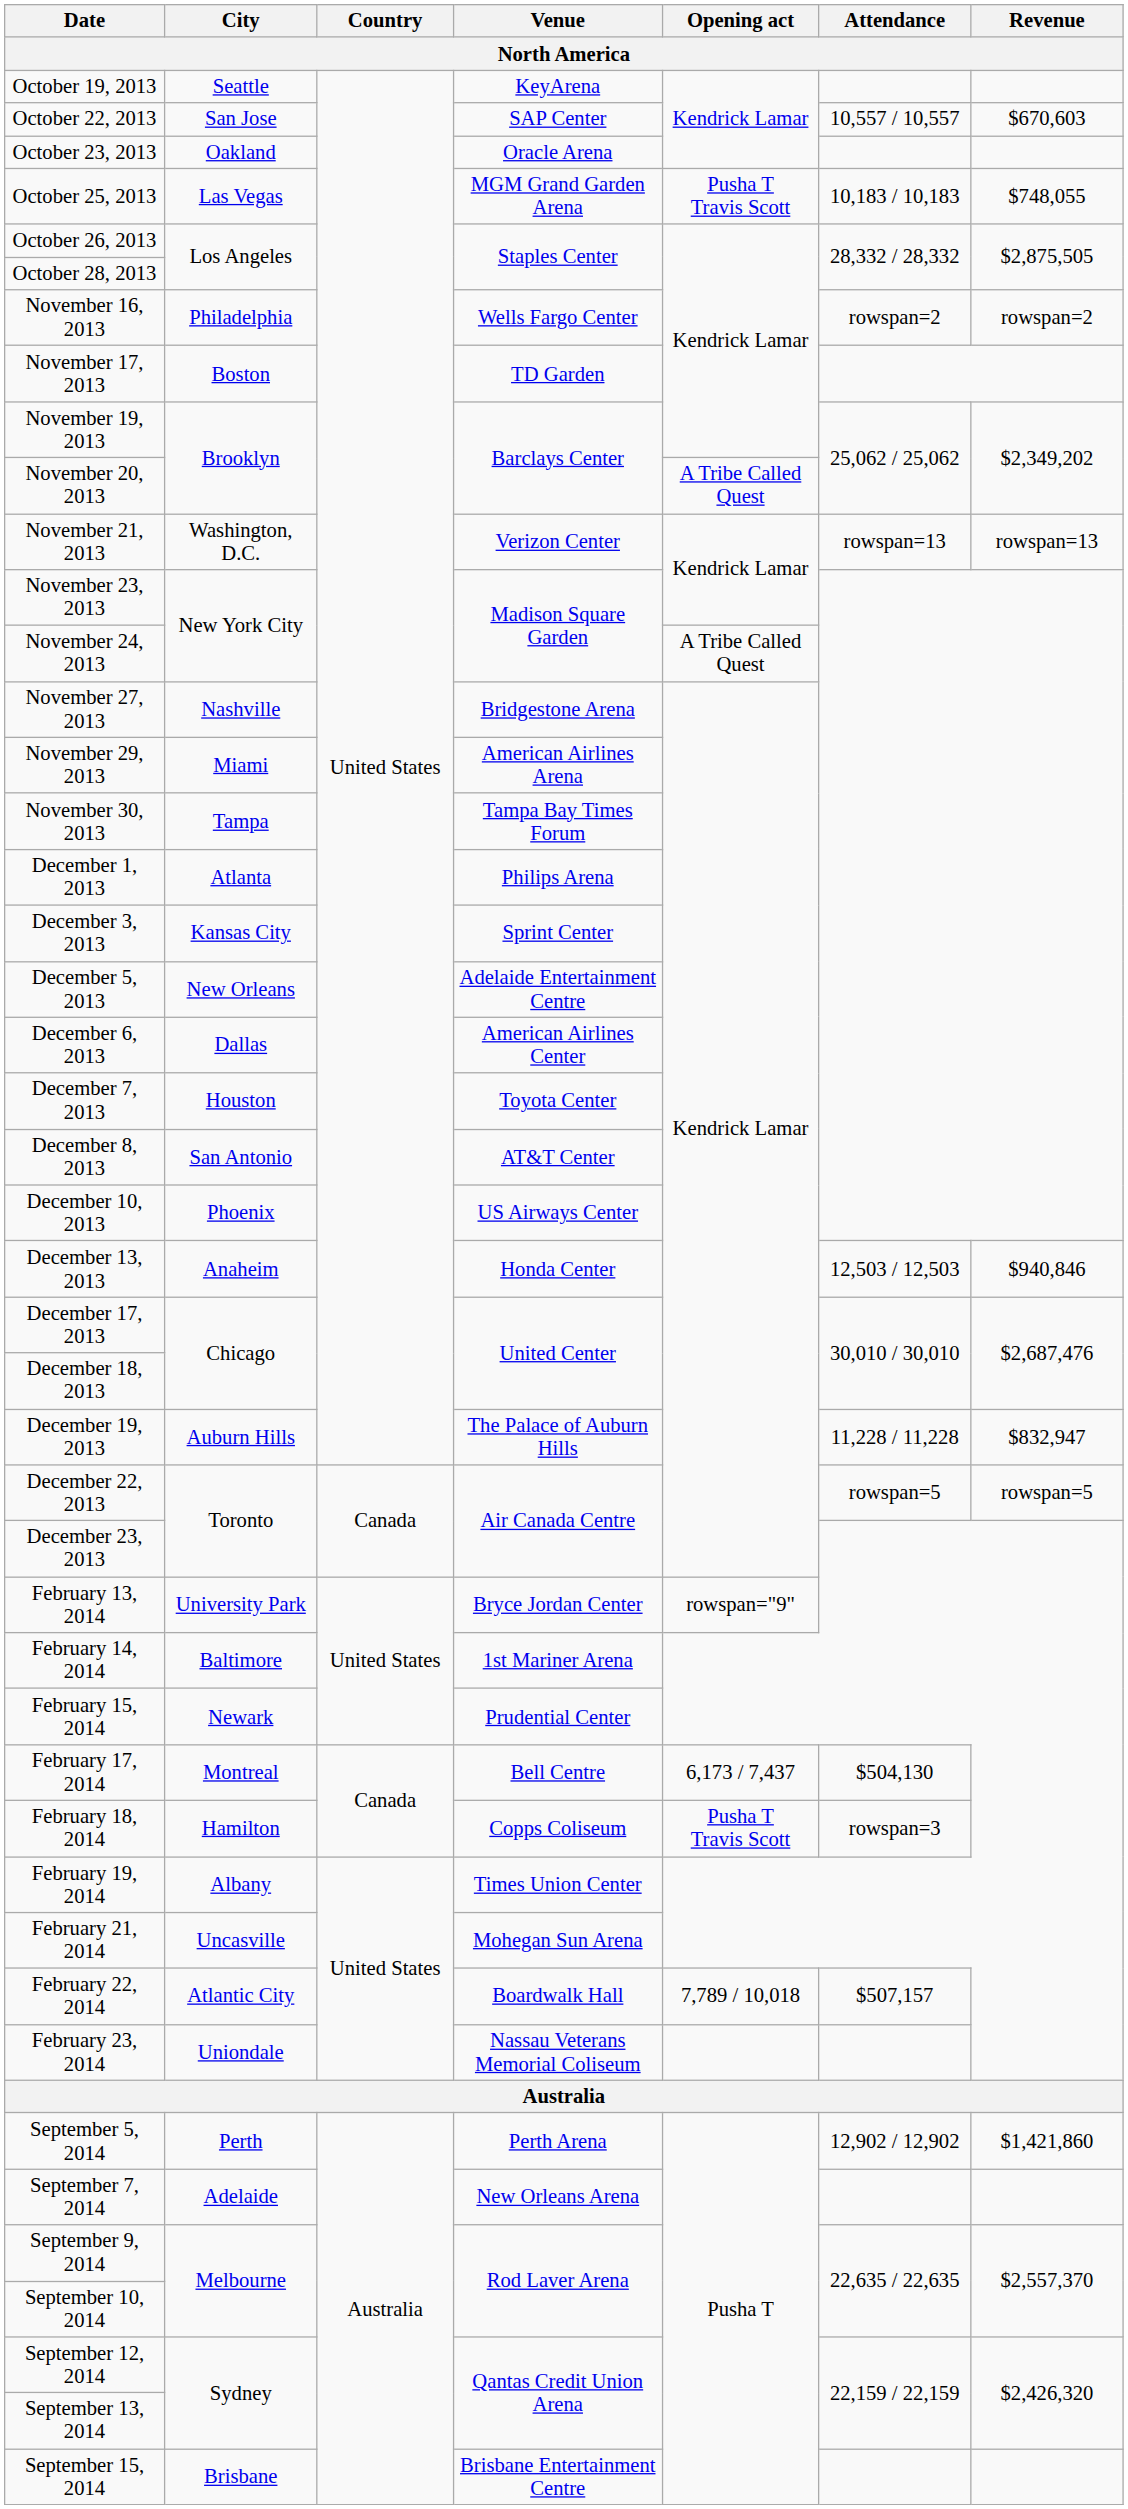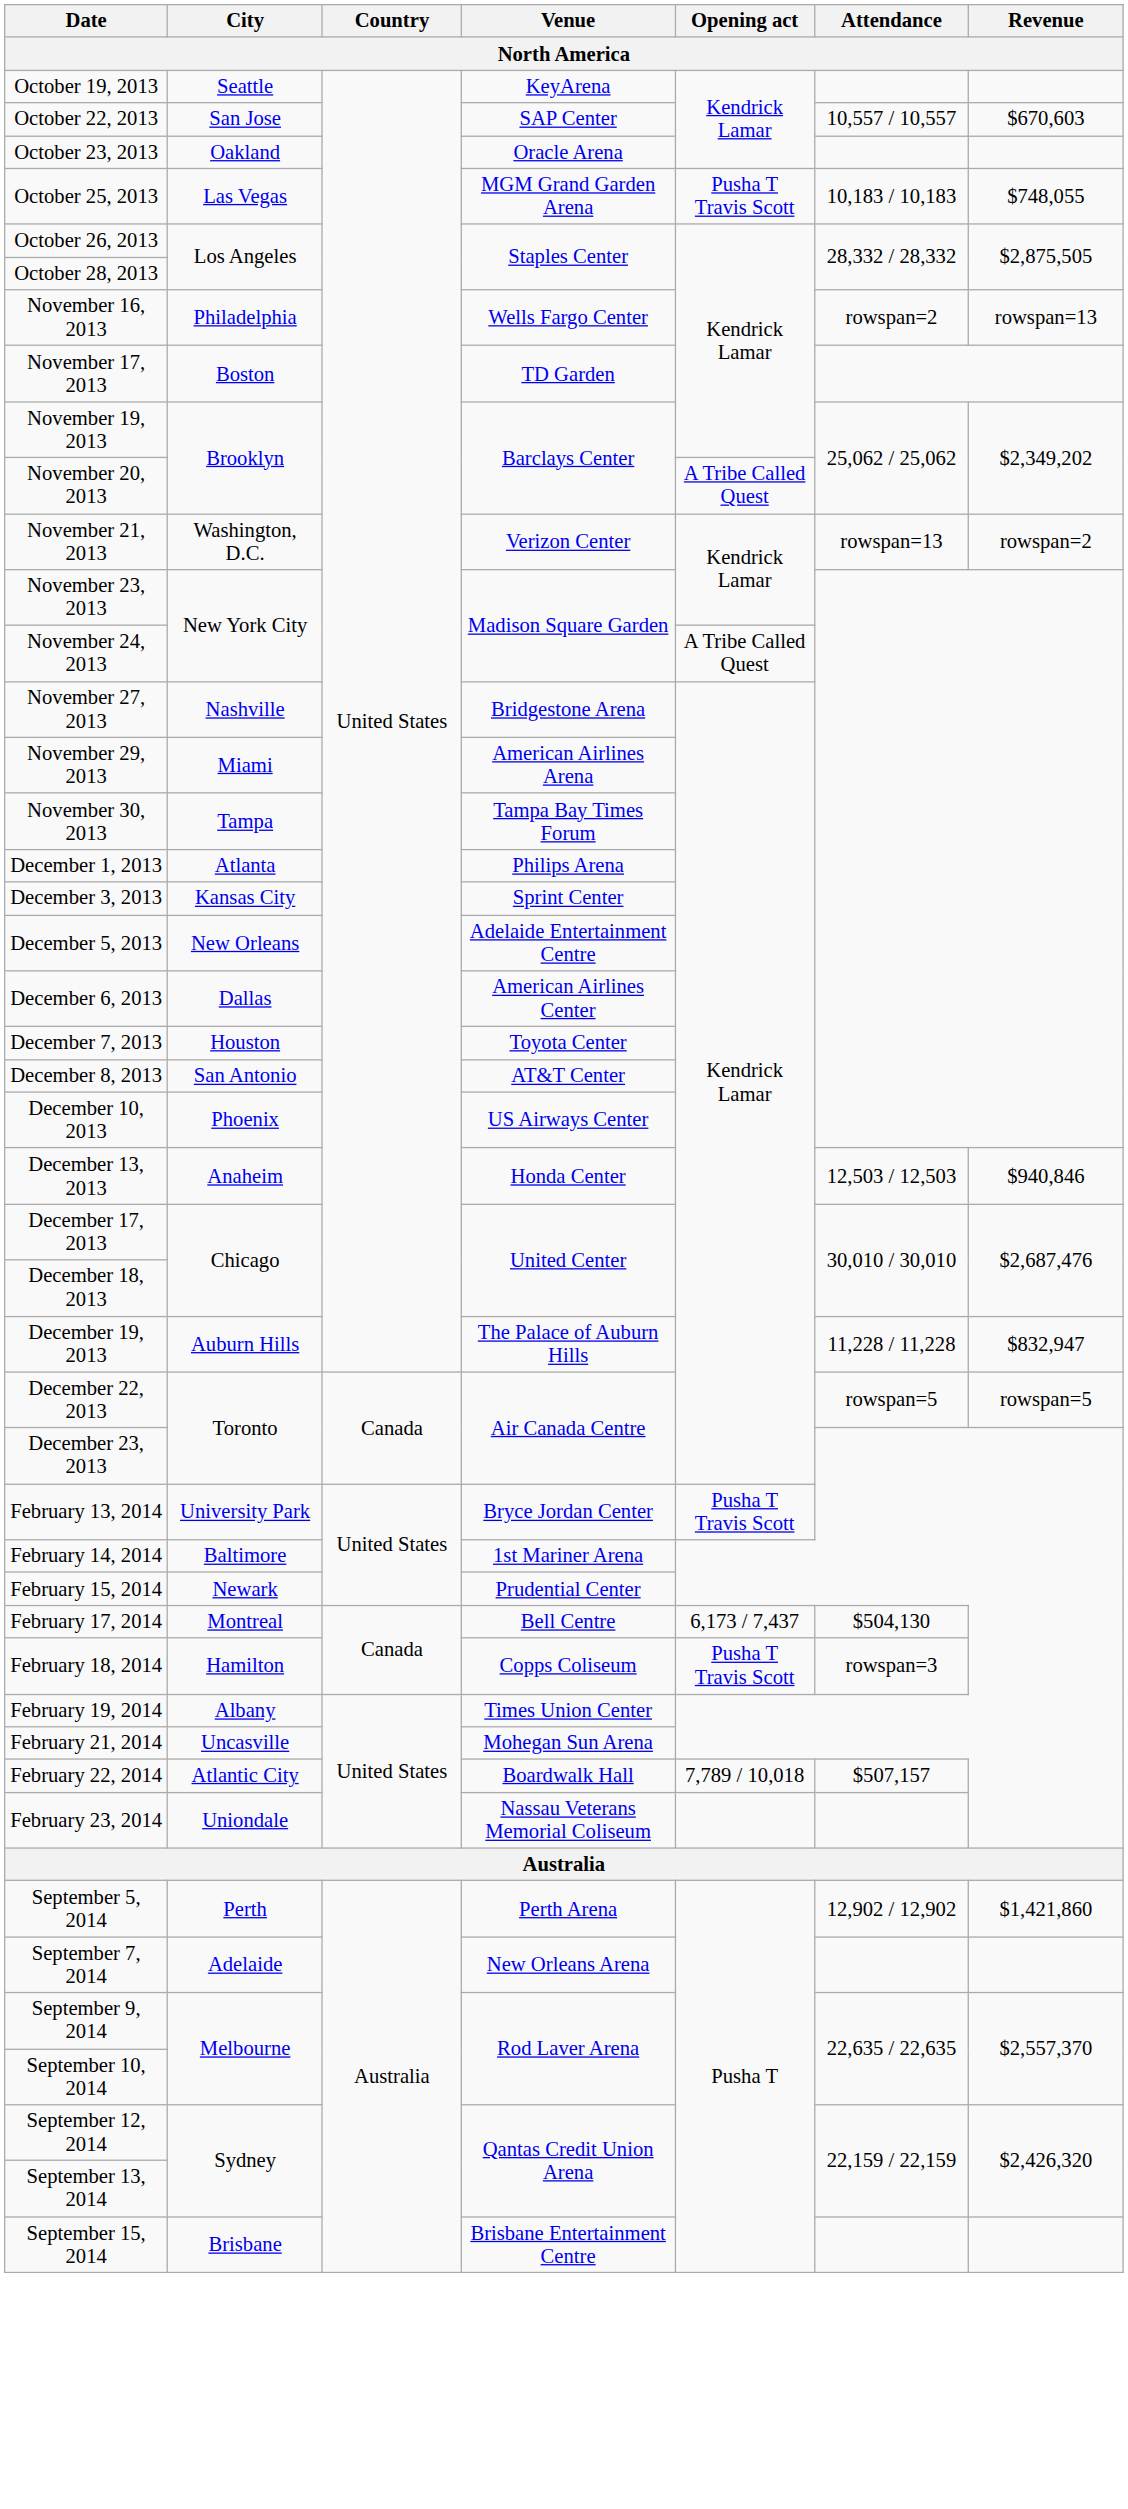(1047, 317) rowspan=2 -> (1046, 317) rowspan=13
(1047, 541) rowspan=13 -> (1046, 541) rowspan=2
(741, 1604) rowspan="9" -> (745, 1511) Pusha T Travis Scott
